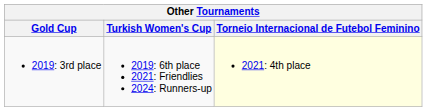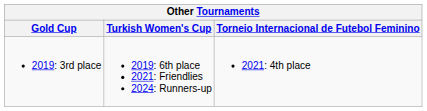(318, 66) lightyellow background -> (318, 66) no background
